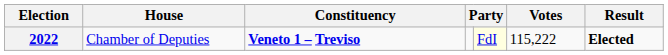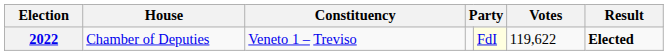(304, 38) bold -> (303, 38) normal
(533, 38) 115,222 -> (533, 38) 119,622
